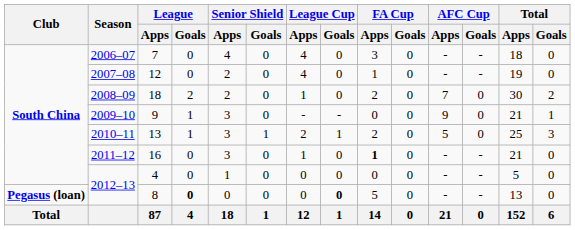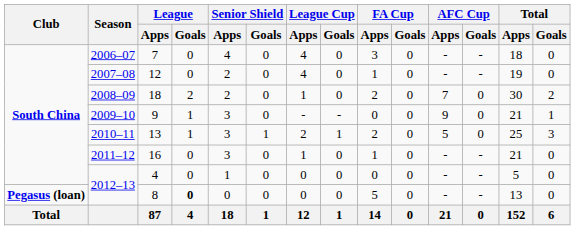(375, 154) bold -> (375, 154) normal
(339, 194) bold -> (339, 194) normal
